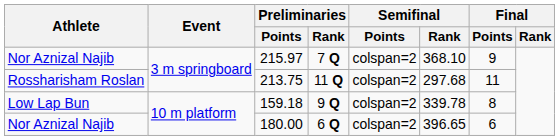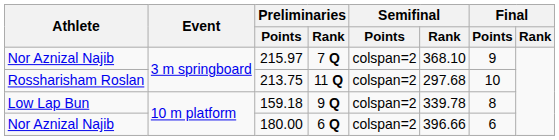(492, 81) 11 -> (492, 81) 10
(444, 125) 396.65 -> (444, 125) 396.66
